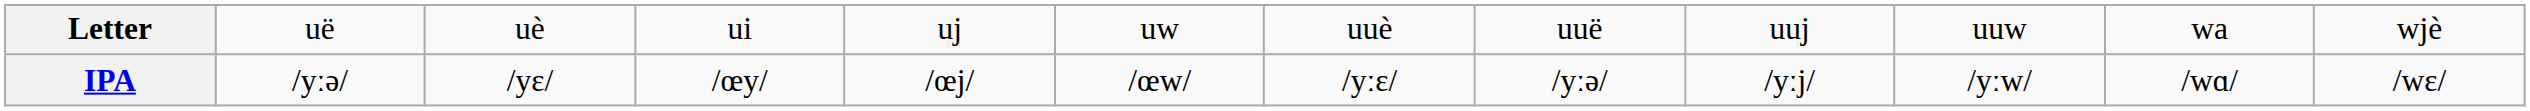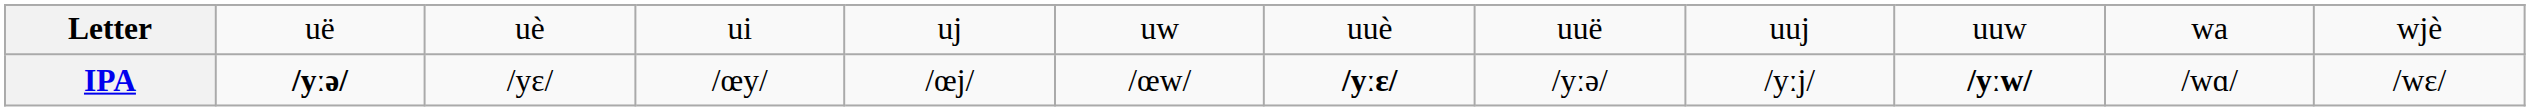(320, 79) normal -> (320, 79) bold
(1370, 79) normal -> (1370, 79) bold
(2000, 79) normal -> (2000, 79) bold
